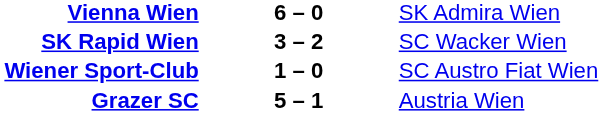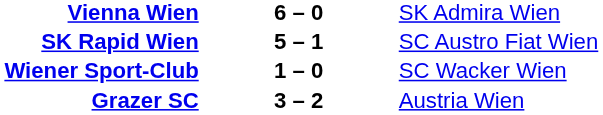(299, 41) 3 – 2 -> (299, 41) 5 – 1
(483, 41) SC Wacker Wien -> (499, 41) SC Austro Fiat Wien
(499, 71) SC Austro Fiat Wien -> (483, 71) SC Wacker Wien
(299, 100) 5 – 1 -> (299, 100) 3 – 2
